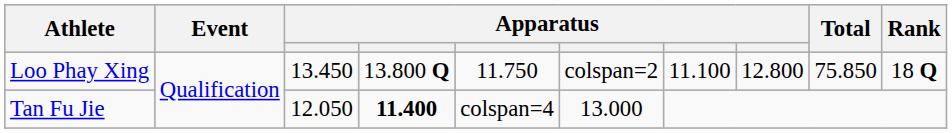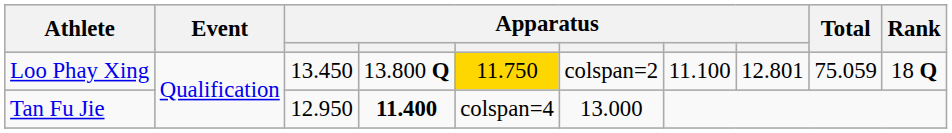(507, 71) no background -> (507, 71) gold background
(772, 71) 12.800 -> (772, 71) 12.801
(846, 71) 75.850 -> (846, 71) 75.059
(322, 108) 12.050 -> (322, 108) 12.950
